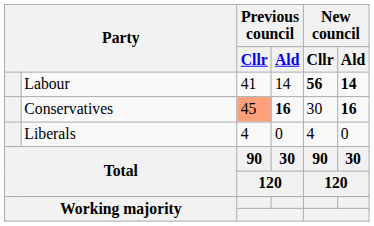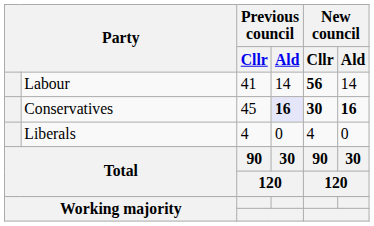(349, 84) bold -> (349, 84) normal
(249, 109) lightsalmon background -> (249, 109) no background
(283, 109) no background -> (283, 109) lavender background
(314, 109) normal -> (314, 109) bold
